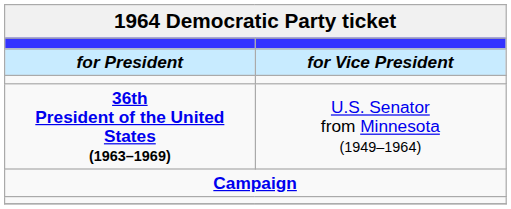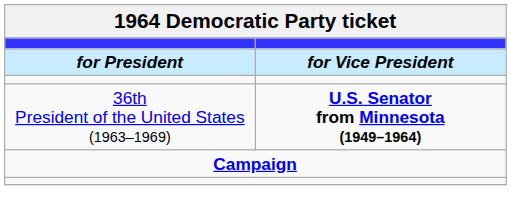(130, 127) bold -> (130, 117) normal
(380, 127) normal -> (380, 117) bold
